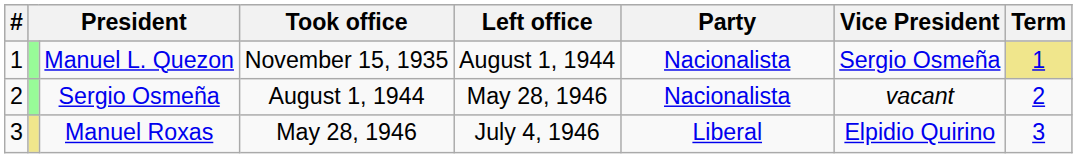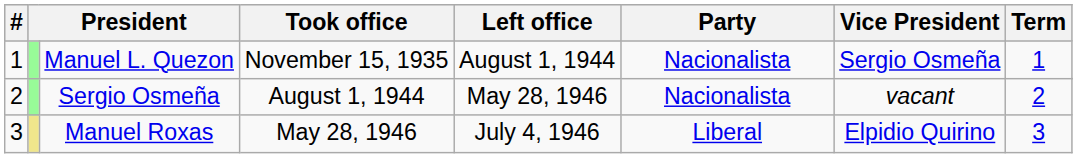(1039, 59) khaki background -> (1039, 59) no background
